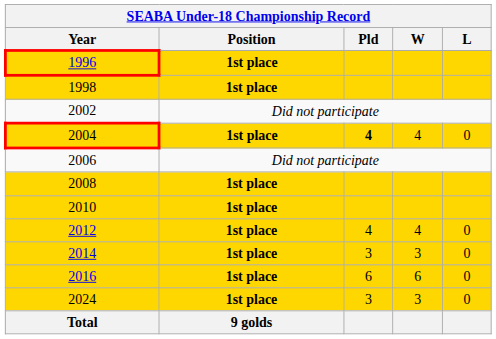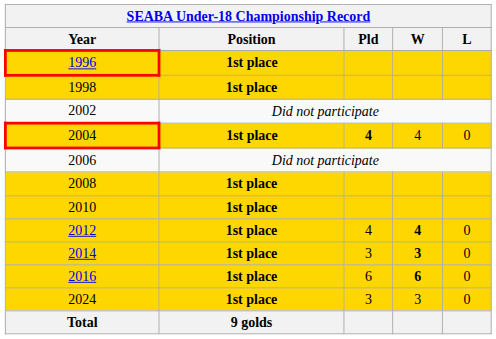(418, 230) normal -> (418, 230) bold
(418, 253) normal -> (418, 253) bold
(418, 276) normal -> (418, 276) bold
